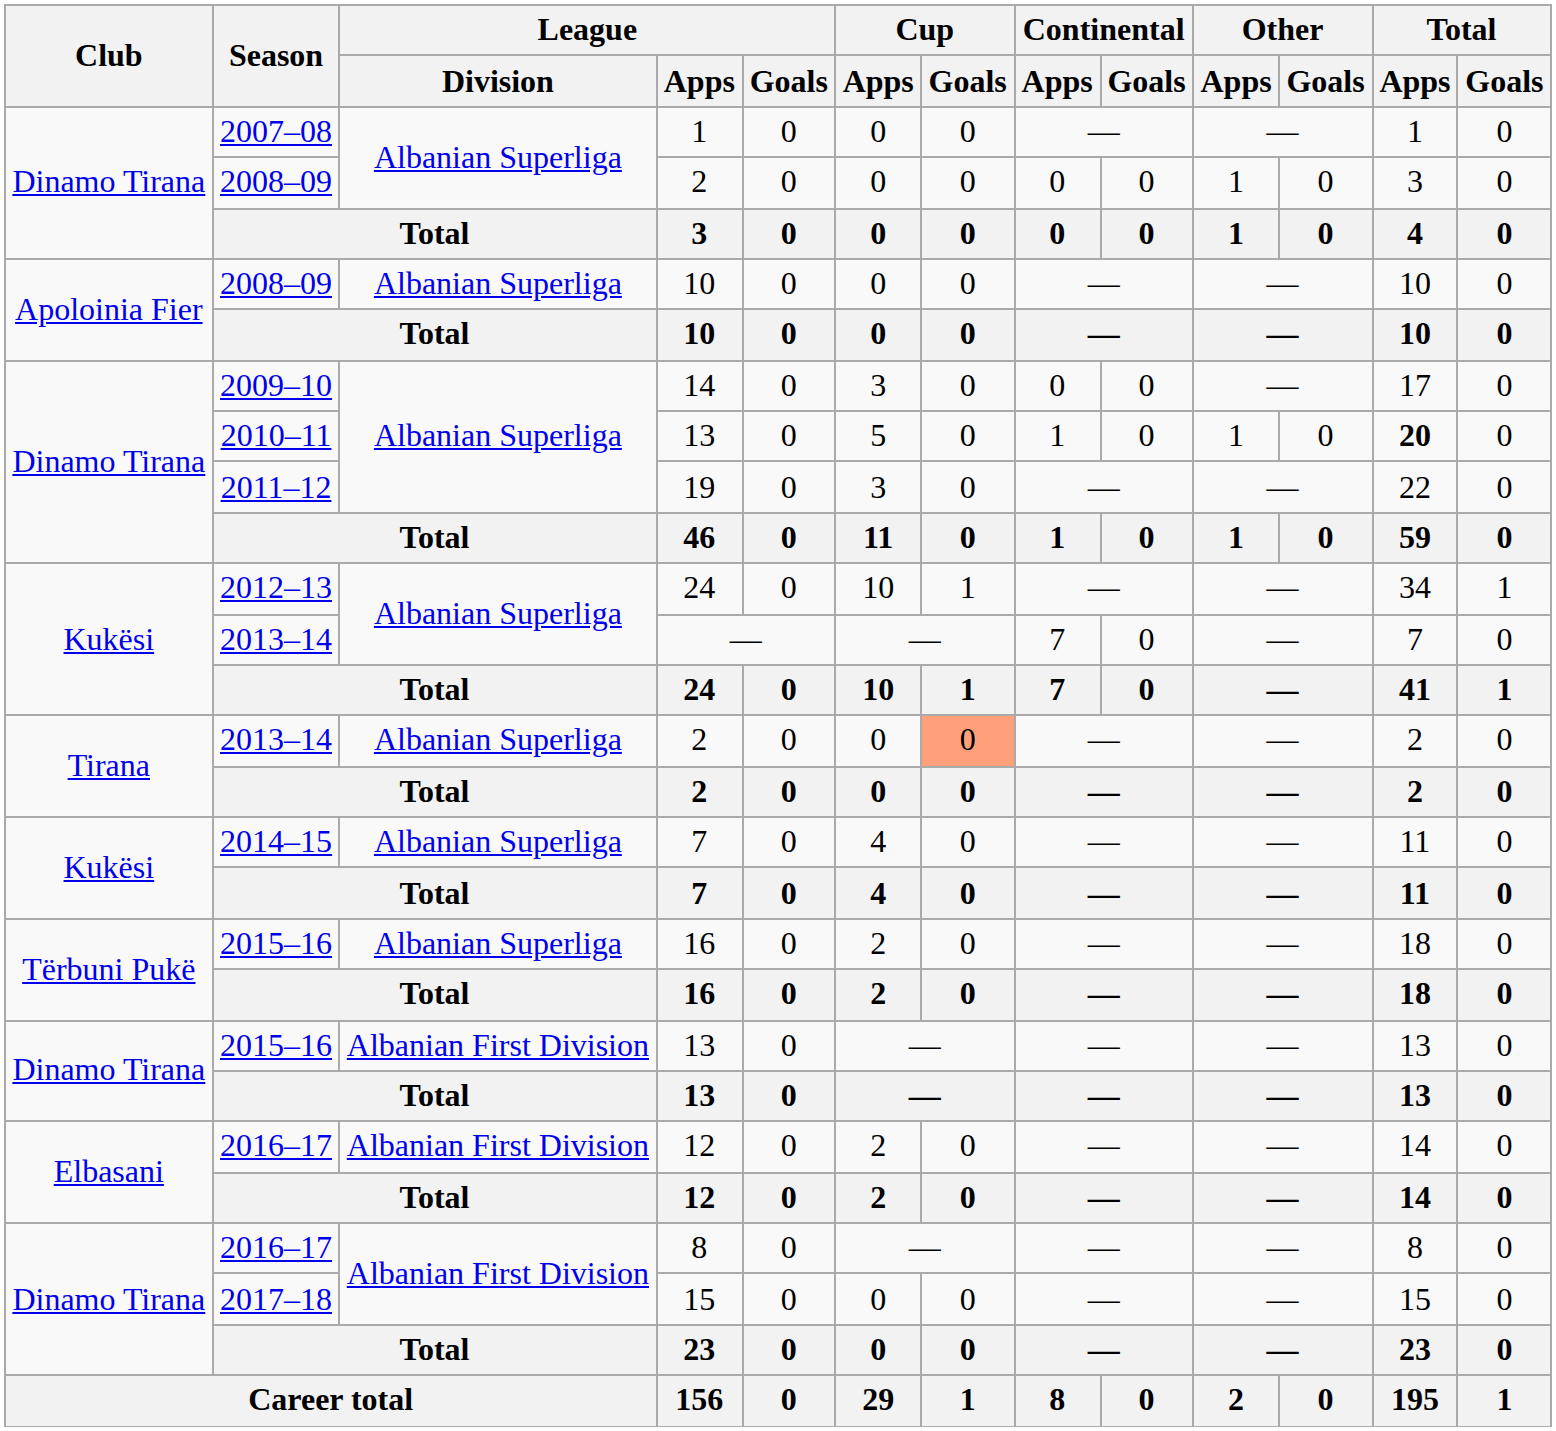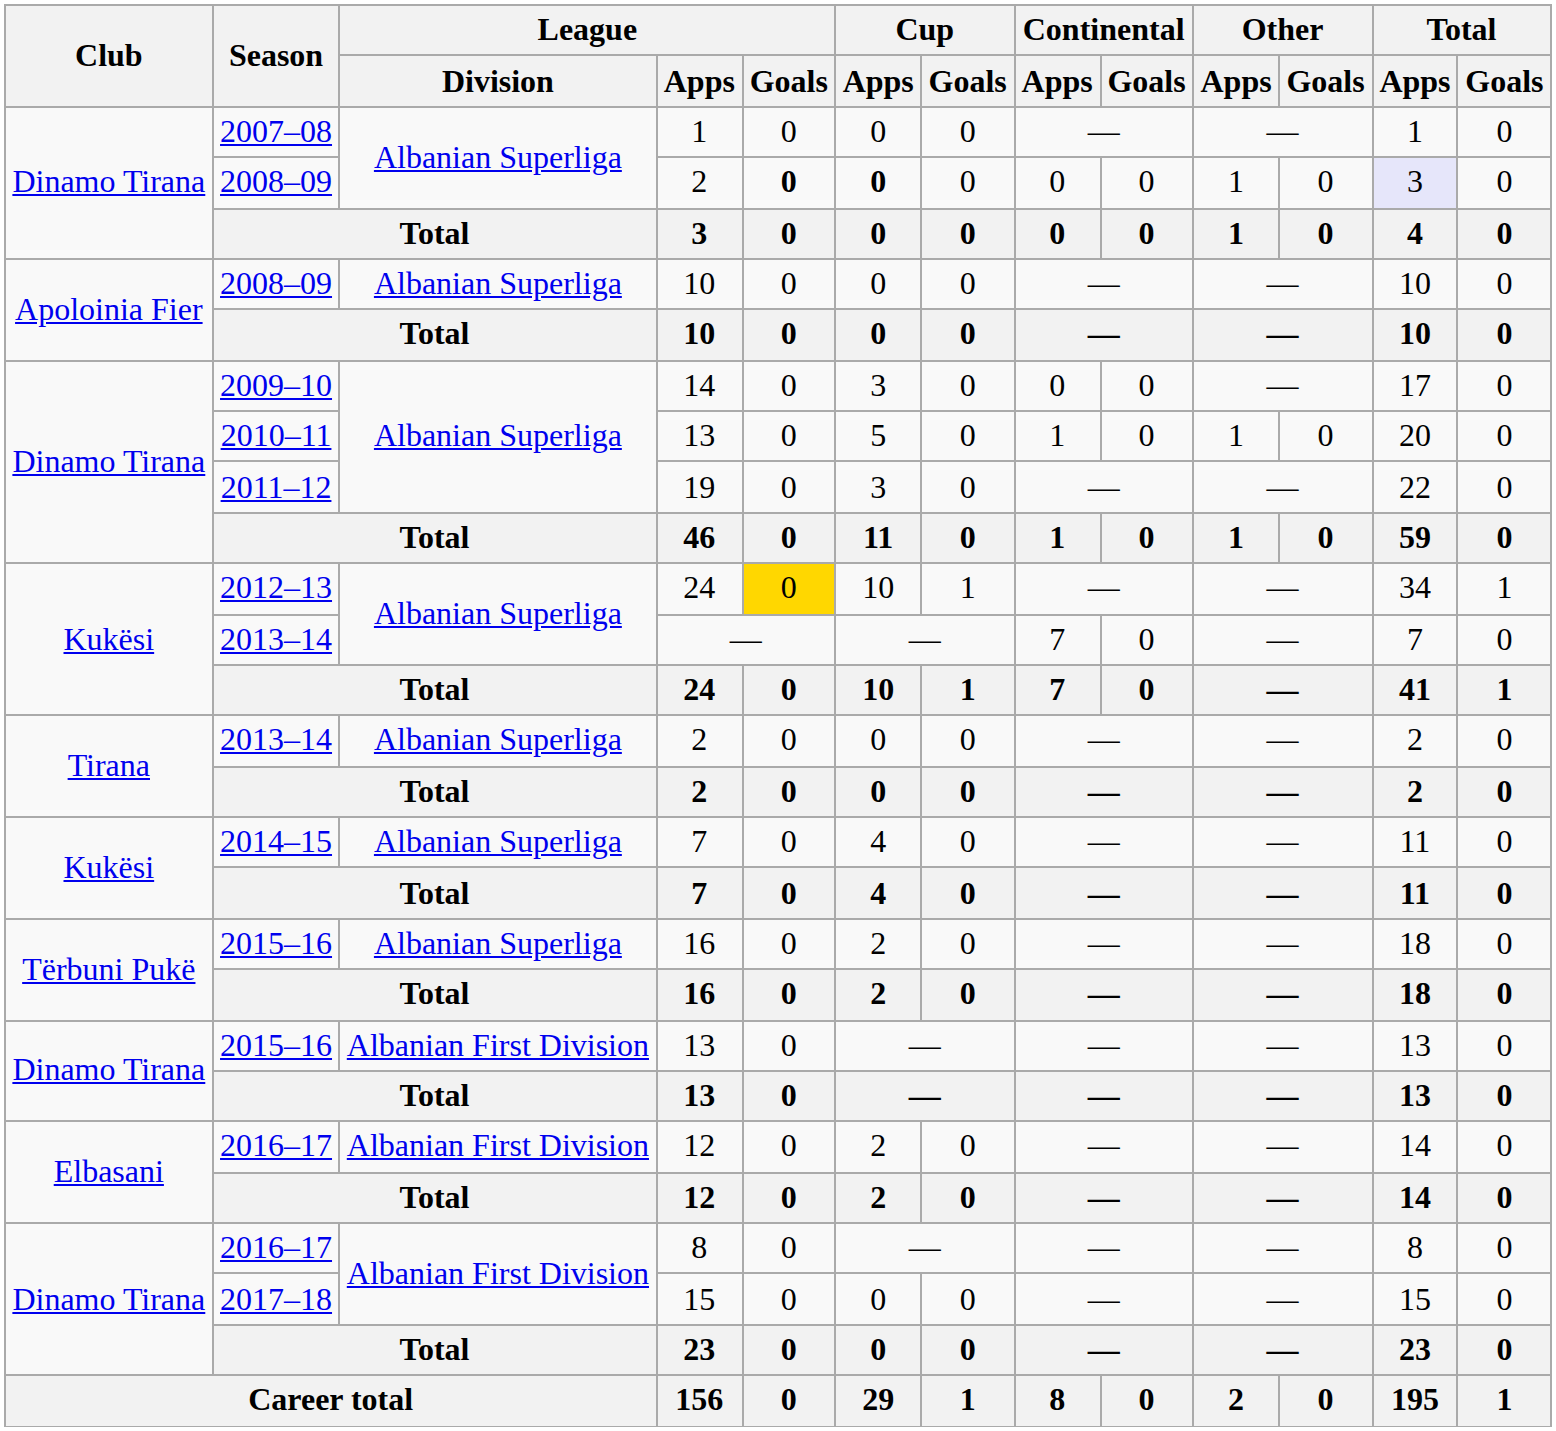(789, 182) normal -> (789, 182) bold
(878, 182) normal -> (878, 182) bold
(1415, 182) no background -> (1415, 182) lavender background
(1415, 435) bold -> (1415, 435) normal
(789, 588) no background -> (789, 588) gold background
(968, 740) lightsalmon background -> (968, 740) no background
